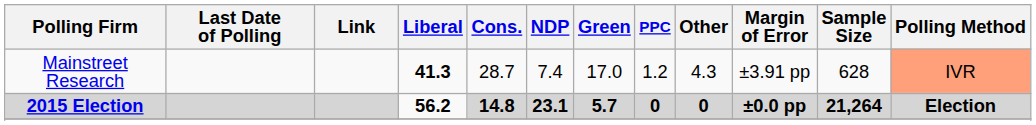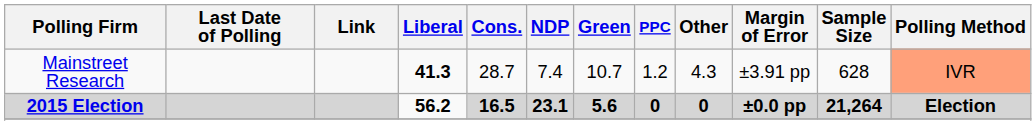(604, 71) 17.0 -> (604, 71) 10.7
(497, 106) 14.8 -> (497, 106) 16.5
(604, 106) 5.7 -> (604, 106) 5.6
